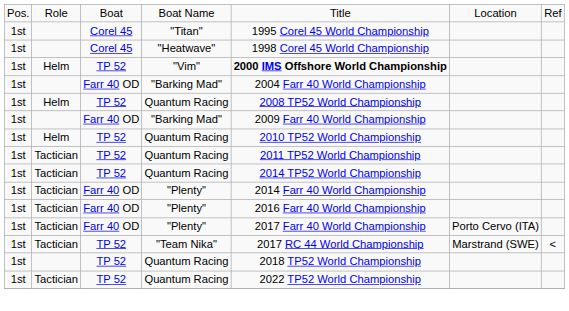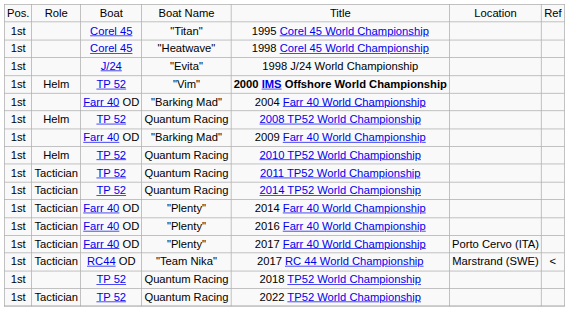+ row: (56, 67)
(111, 244) TP 52 -> (111, 262) RC44 OD
